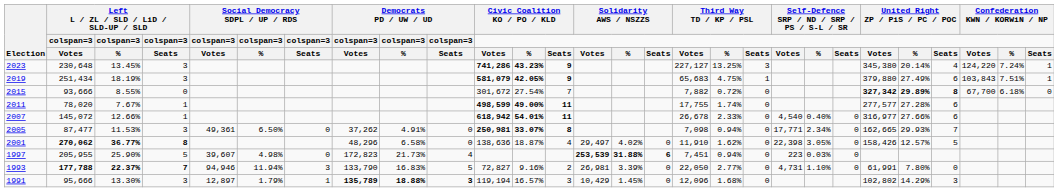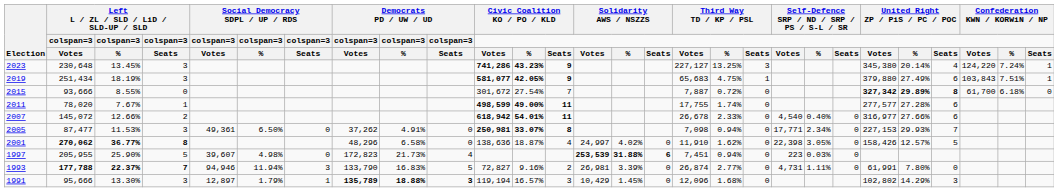(494, 79) 581,079 -> (494, 79) 581,077
(696, 92) 7,882 -> (696, 92) 7,887
(981, 92) 67,700 -> (981, 92) 61,700
(185, 117) 1 -> (185, 117) 2
(880, 130) 162,665 -> (880, 130) 227,153
(595, 143) 29,497 -> (595, 143) 24,997
(694, 168) 22,050 -> (694, 168) 26,874
(819, 168) 1.10% -> (819, 168) 1.11%
